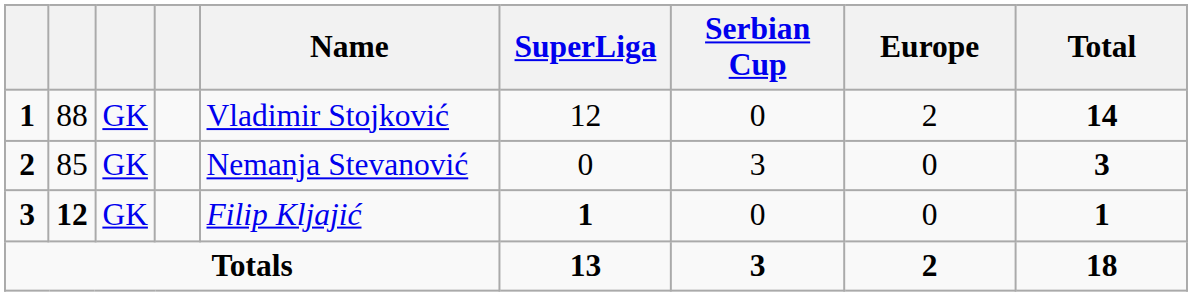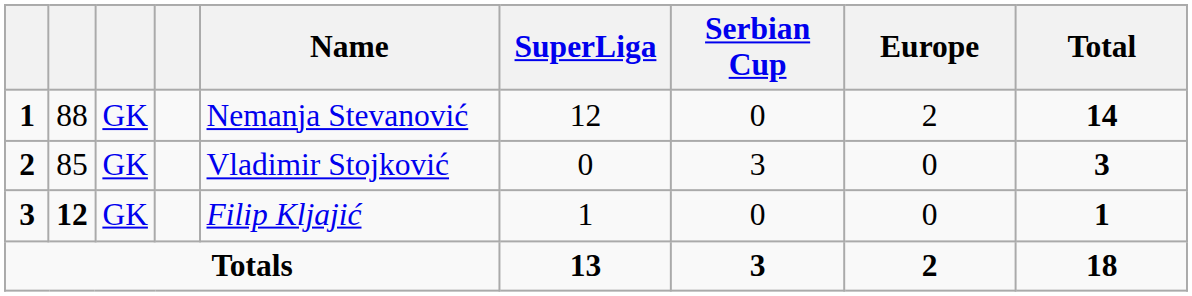(328, 114) Vladimir Stojković -> (337, 114) Nemanja Stevanović
(337, 164) Nemanja Stevanović -> (328, 164) Vladimir Stojković
(585, 214) bold -> (585, 214) normal
